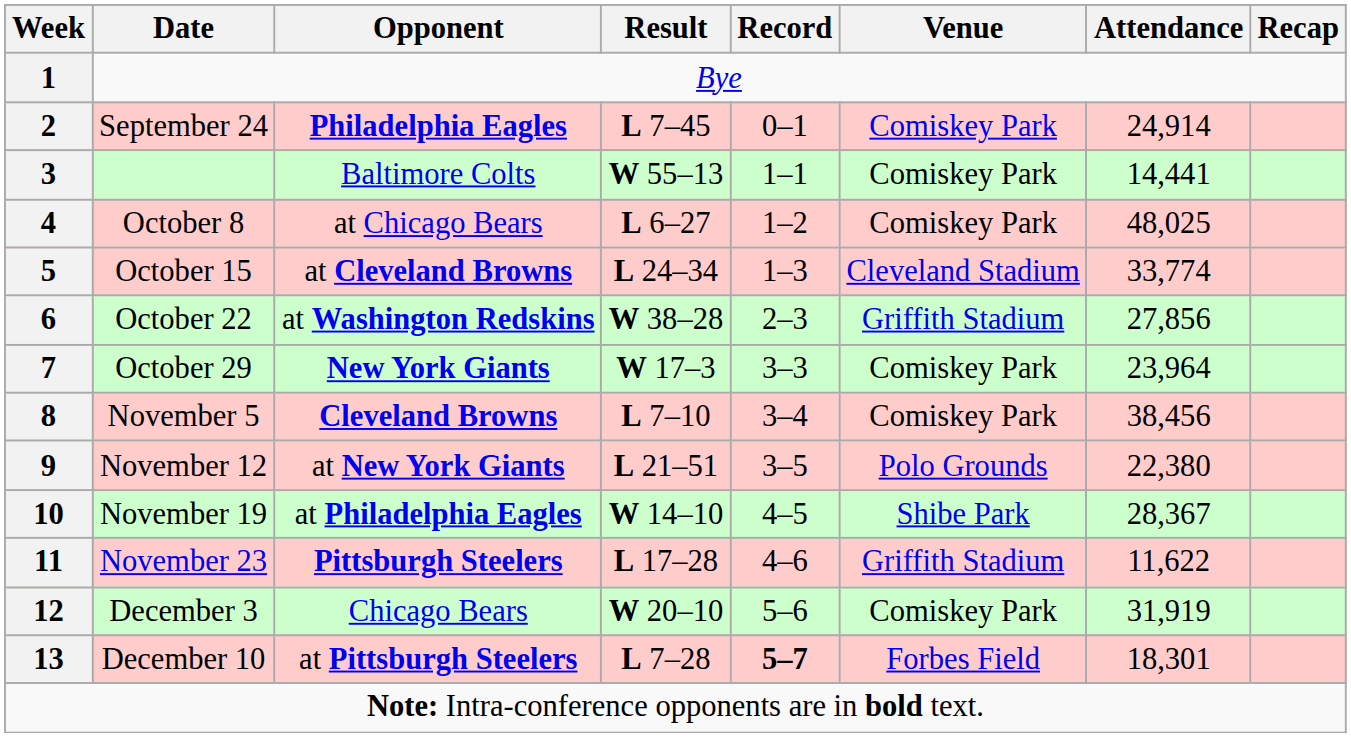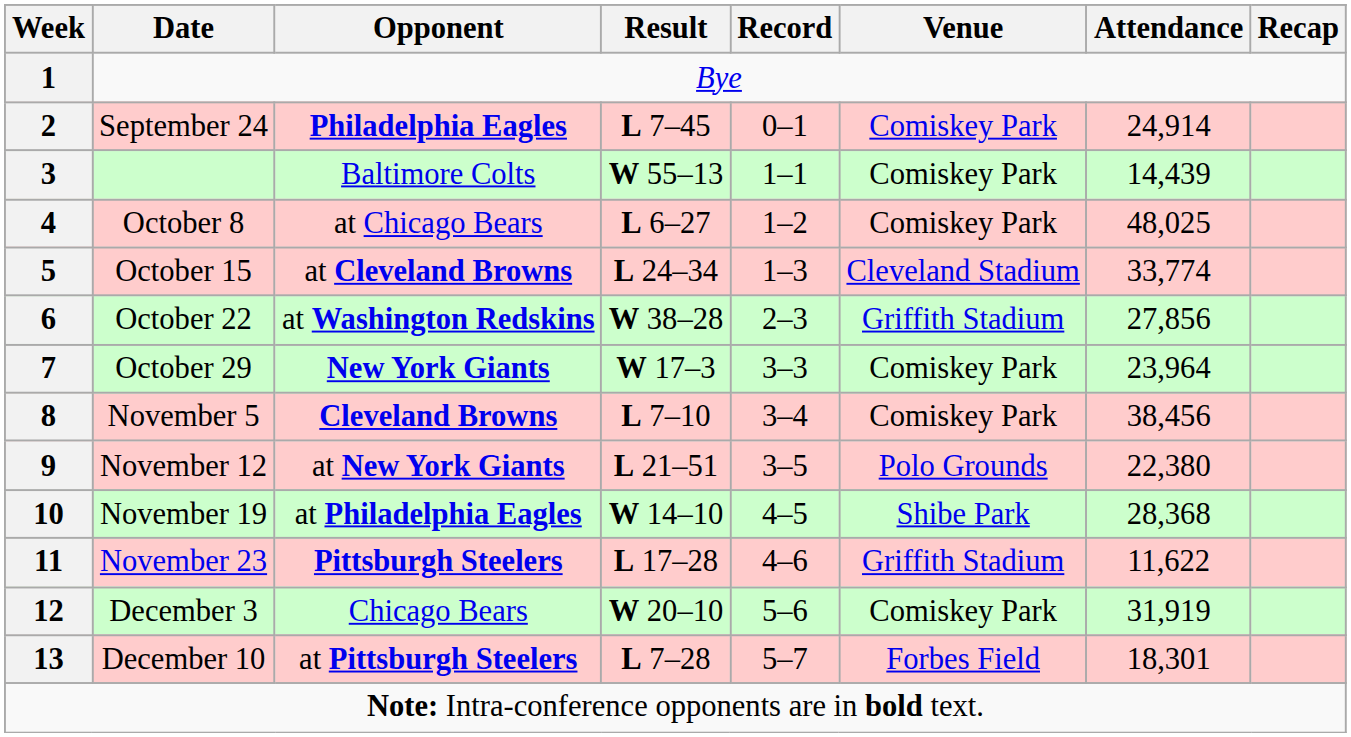(1169, 174) 14,441 -> (1169, 174) 14,439
(1169, 513) 28,367 -> (1169, 513) 28,368
(785, 658) bold -> (785, 658) normal
